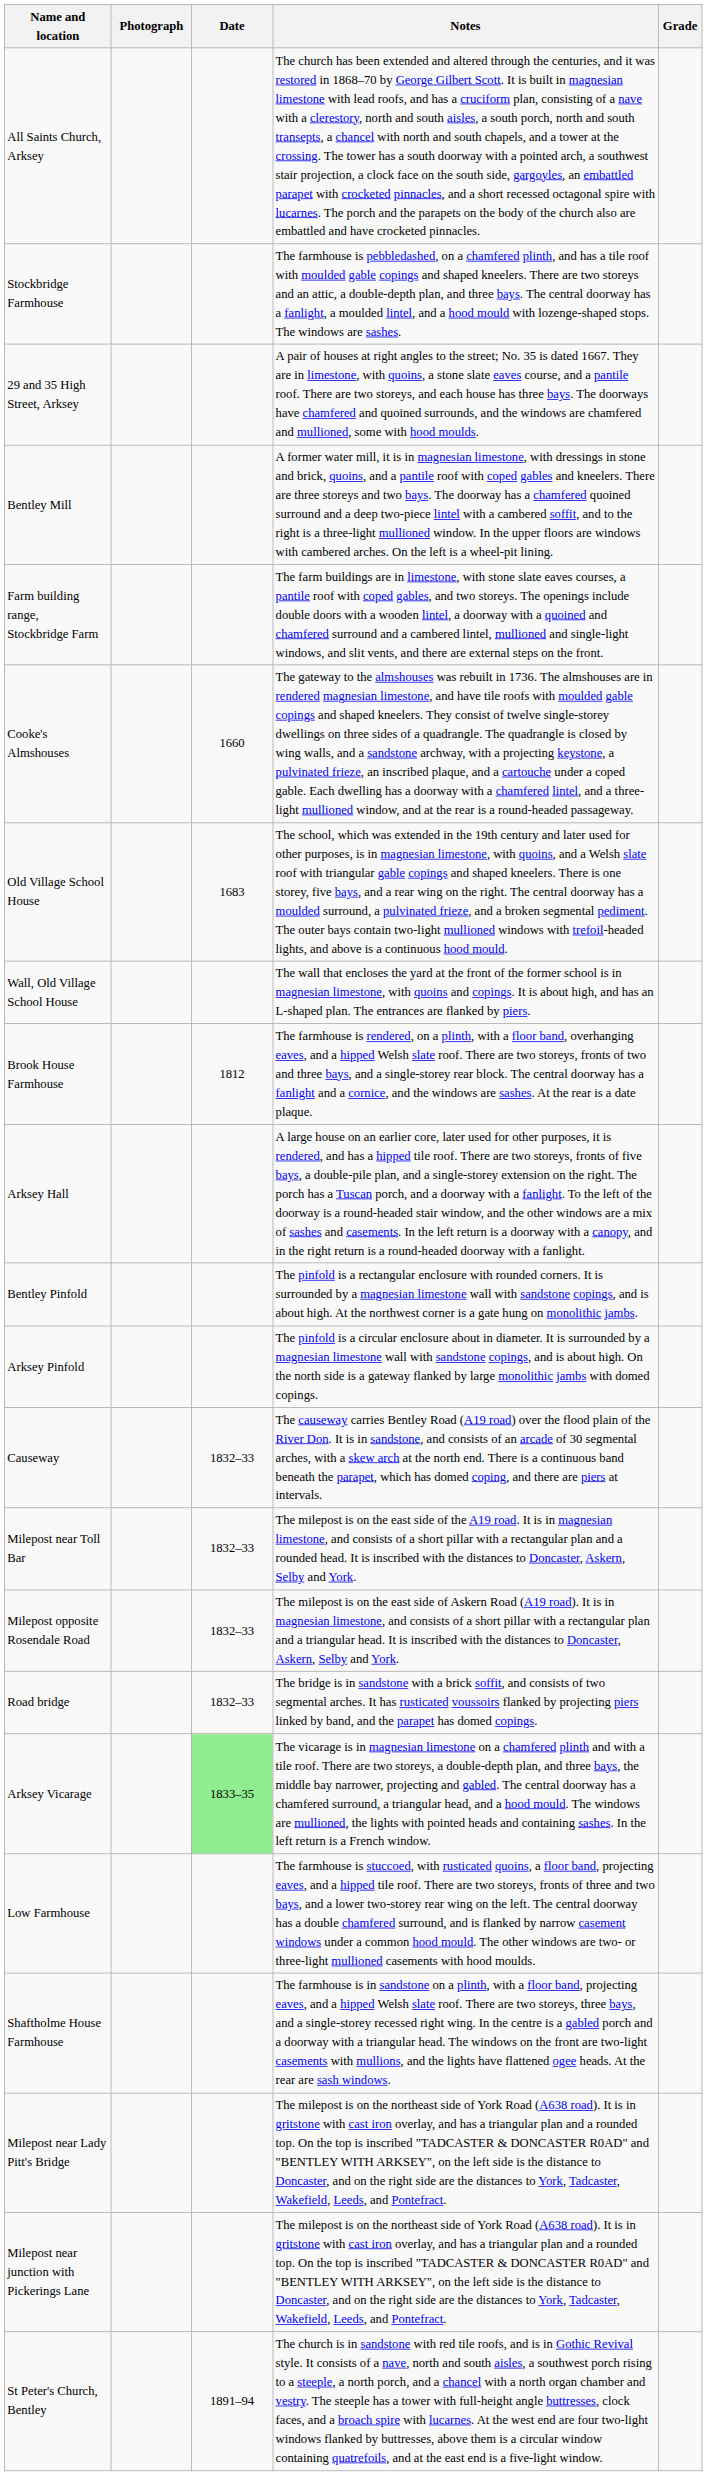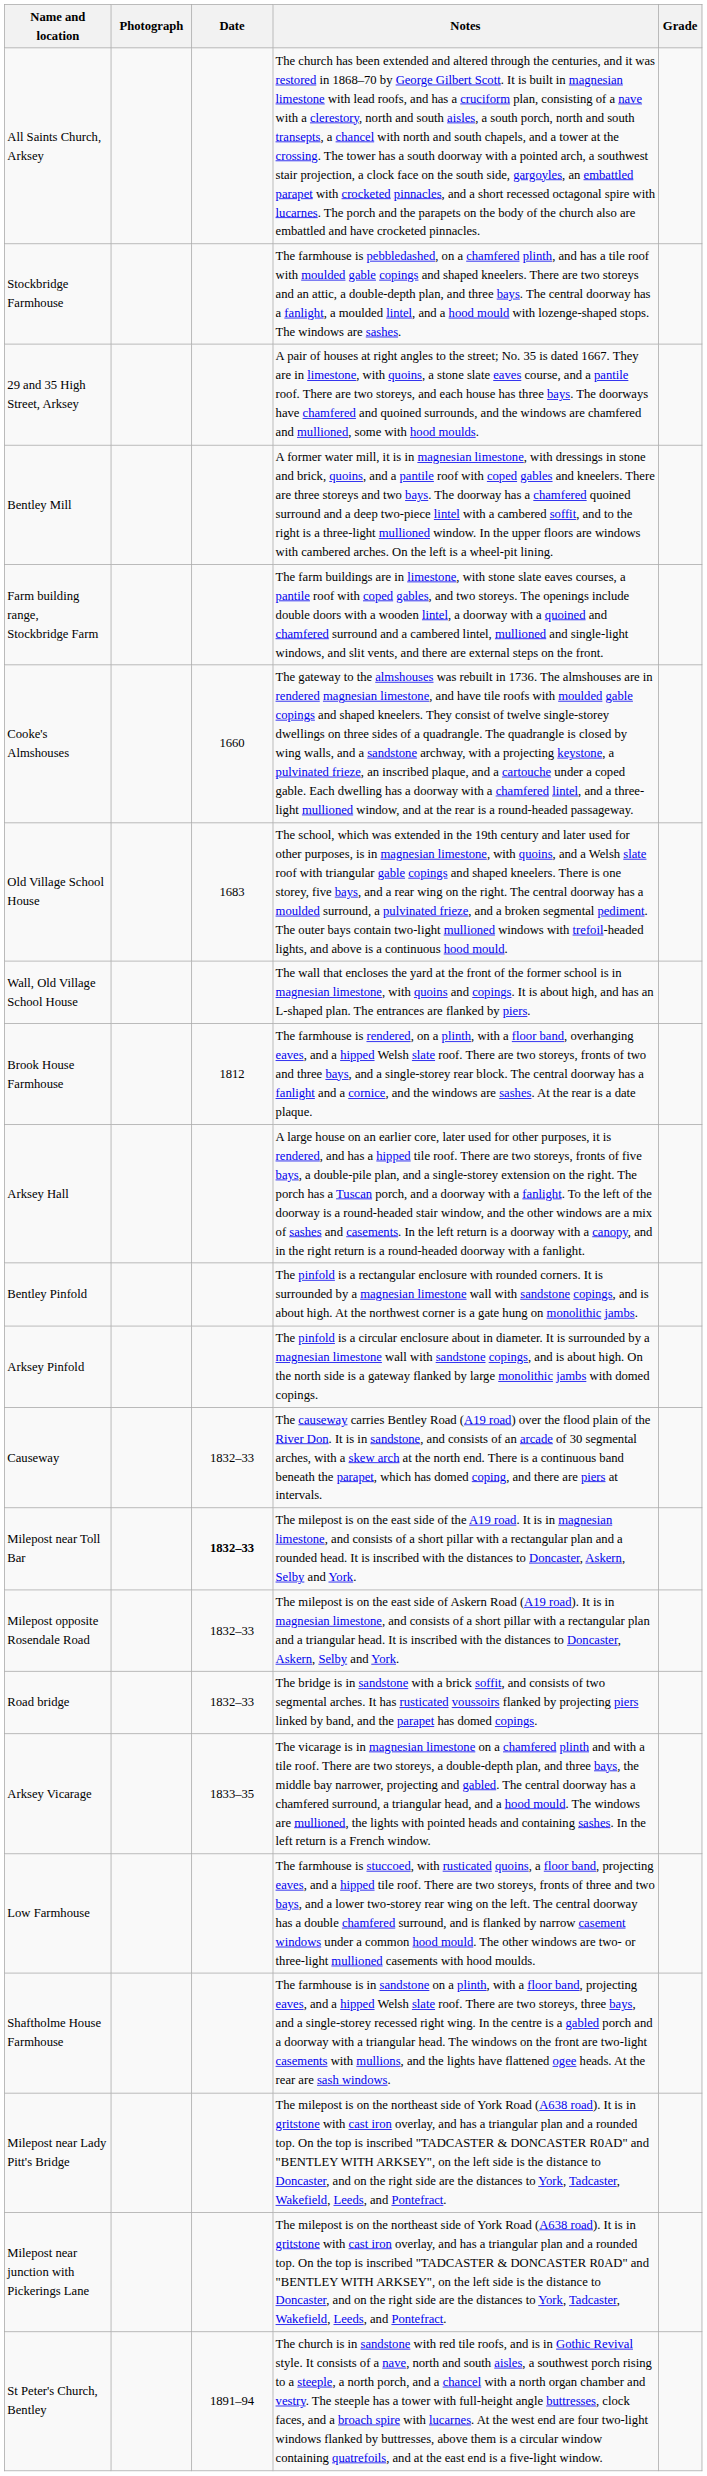(232, 1548) normal -> (232, 1548) bold
(232, 1793) lightgreen background -> (232, 1793) no background
